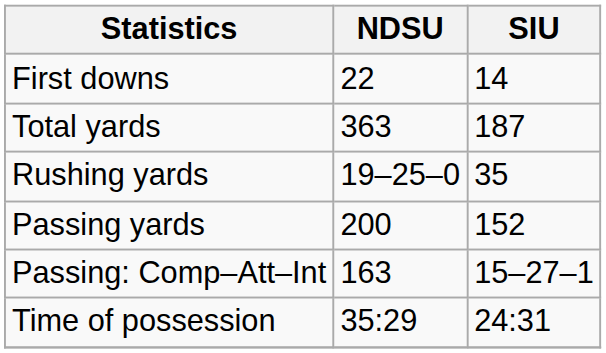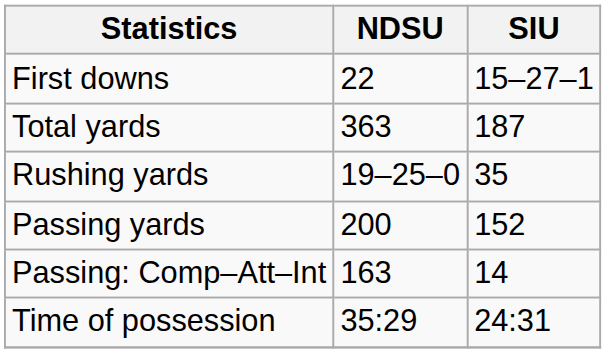(491, 78) 14 -> (534, 78) 15–27–1
(534, 273) 15–27–1 -> (491, 273) 14
